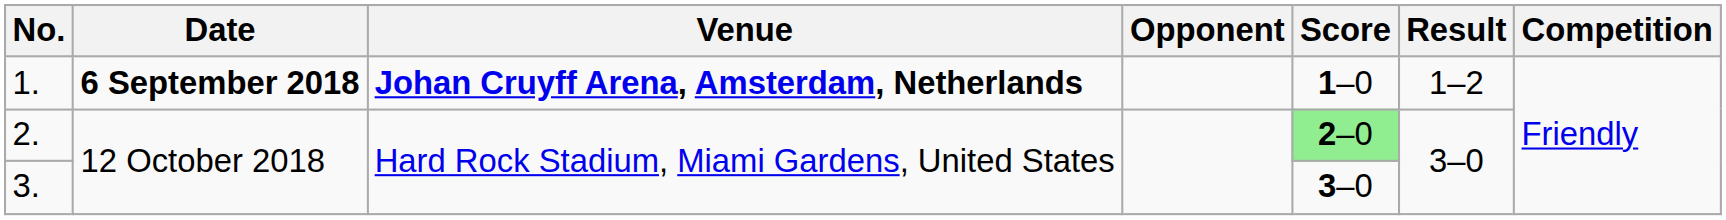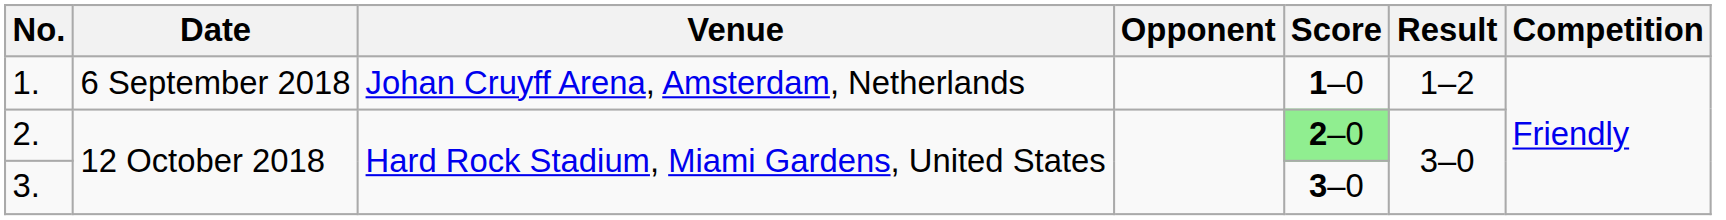(220, 82) bold -> (216, 82) normal
(729, 82) bold -> (695, 82) normal
